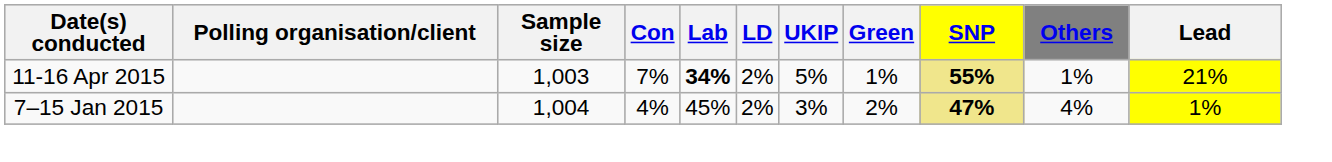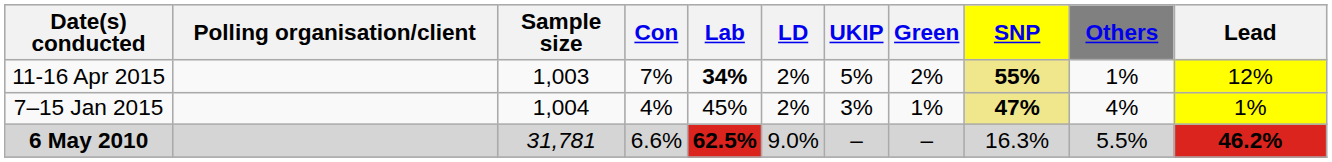(882, 76) 1% -> (927, 76) 2%
(1205, 76) 21% -> (1250, 76) 12%
(882, 109) 2% -> (927, 109) 1%
+ row: (89, 141)
